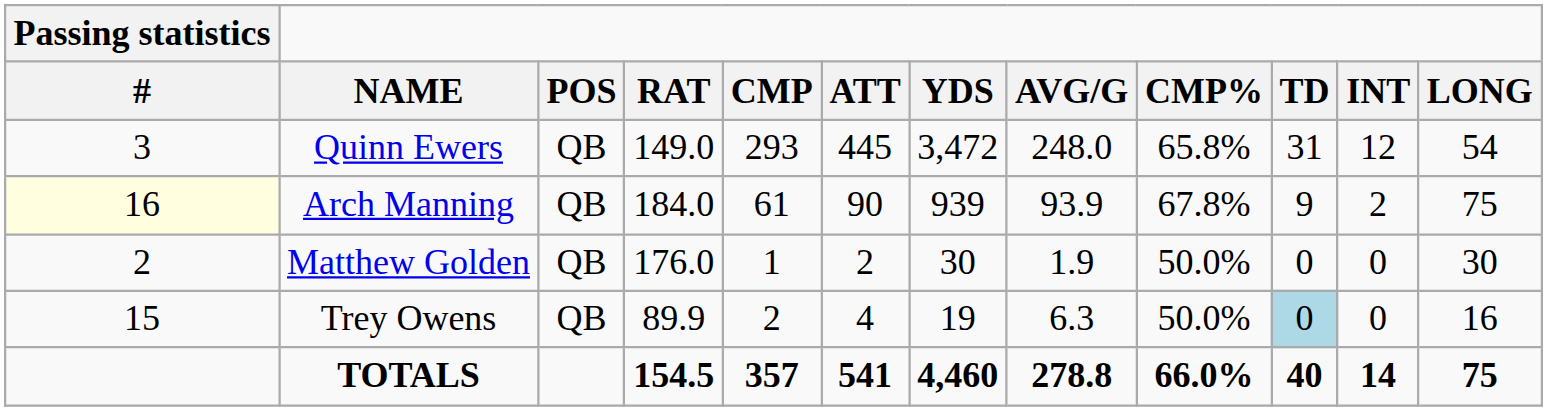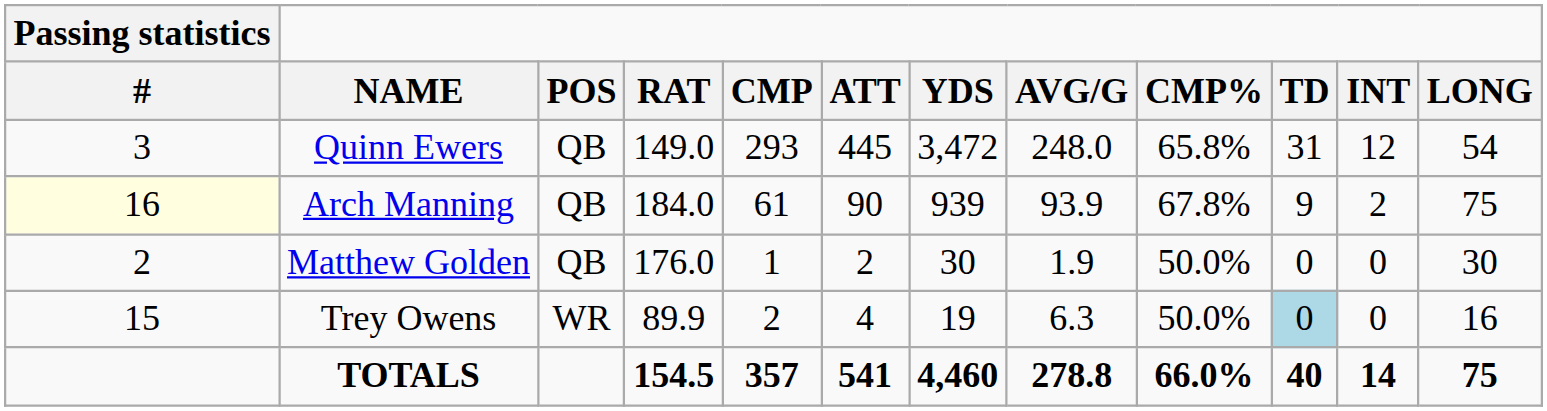(582, 318) QB -> (582, 318) WR
